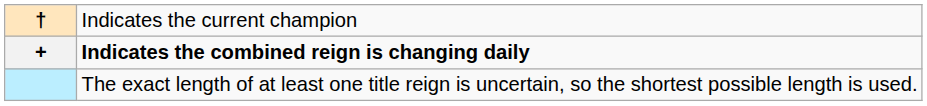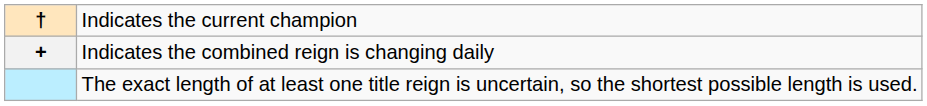(306, 52) bold -> (288, 52) normal
